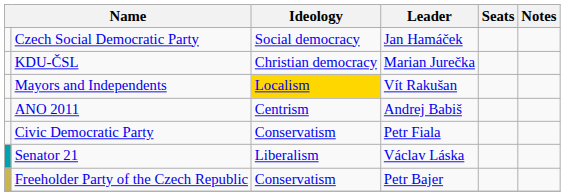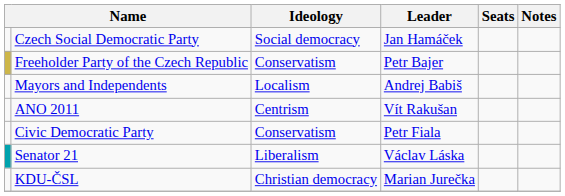rows swapped: (47, 62) <-> (131, 179)
(282, 86) gold background -> (282, 86) no background
(420, 86) Vít Rakušan -> (423, 86) Andrej Babiš
(423, 109) Andrej Babiš -> (420, 109) Vít Rakušan
